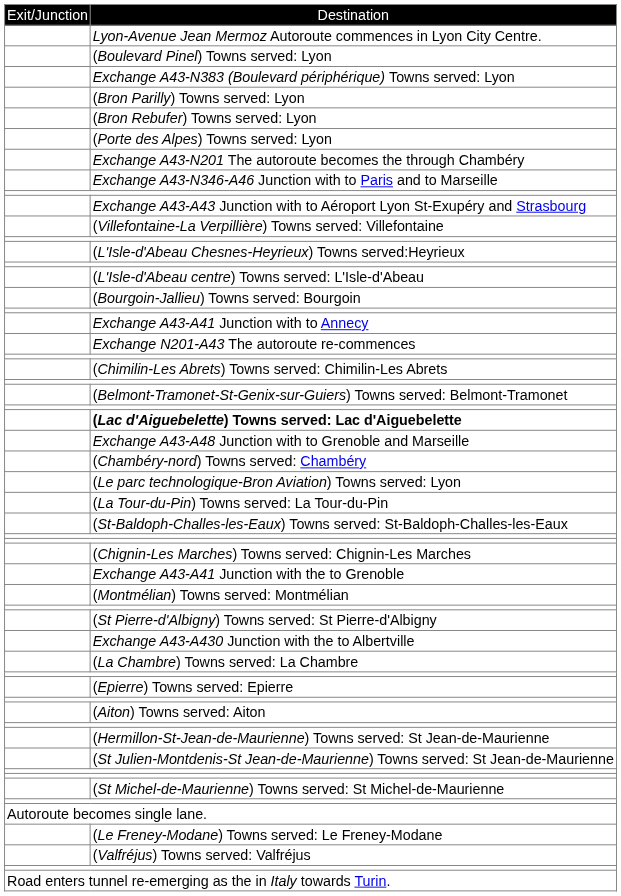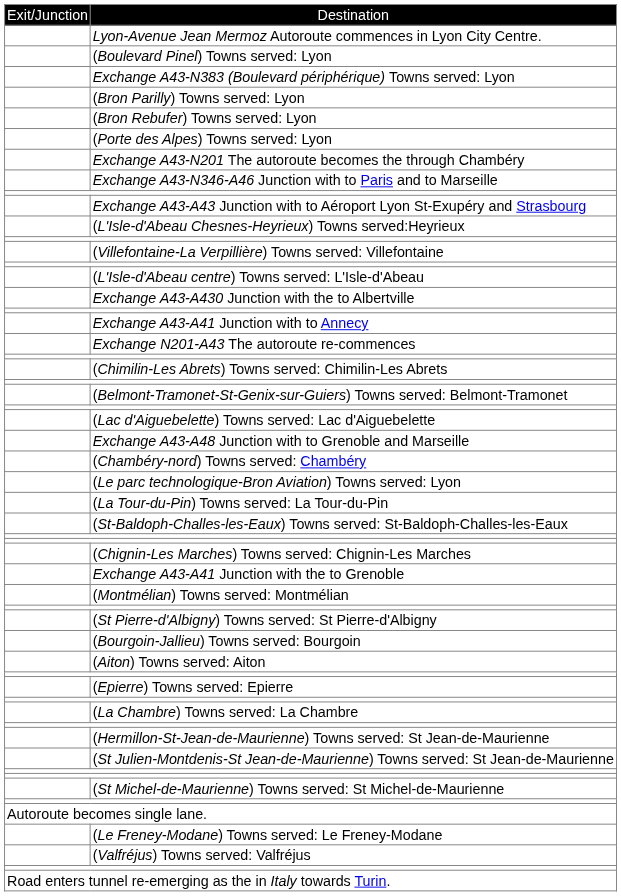(268, 226) (Villefontaine-La Verpillière) Towns served: Villefontaine -> (279, 226) (L'Isle-d'Abeau Chesnes-Heyrieux) Towns served:Heyrieux
(279, 252) (L'Isle-d'Abeau Chesnes-Heyrieux) Towns served:Heyrieux -> (268, 252) (Villefontaine-La Verpillière) Towns served: Villefontaine
(227, 298) (Bourgoin-Jallieu) Towns served: Bourgoin -> (254, 298) Exchange A43-A430 Junction with the to Albertville
(277, 420) bold -> (264, 420) normal
(254, 641) Exchange A43-A430 Junction with the to Albertville -> (227, 641) (Bourgoin-Jallieu) Towns served: Bourgoin
(226, 662) (La Chambre) Towns served: La Chambre -> (179, 662) (Aiton) Towns served: Aiton
(179, 712) (Aiton) Towns served: Aiton -> (226, 712) (La Chambre) Towns served: La Chambre
